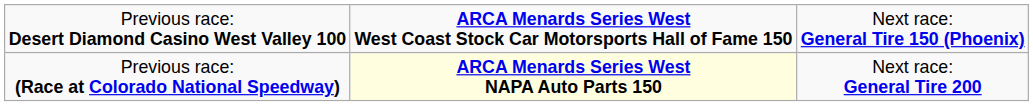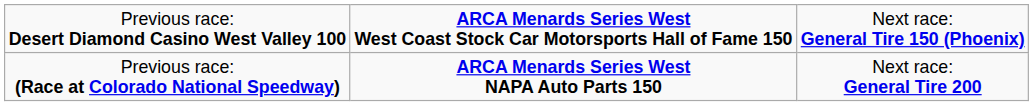(573, 77) lightyellow background -> (573, 77) no background
